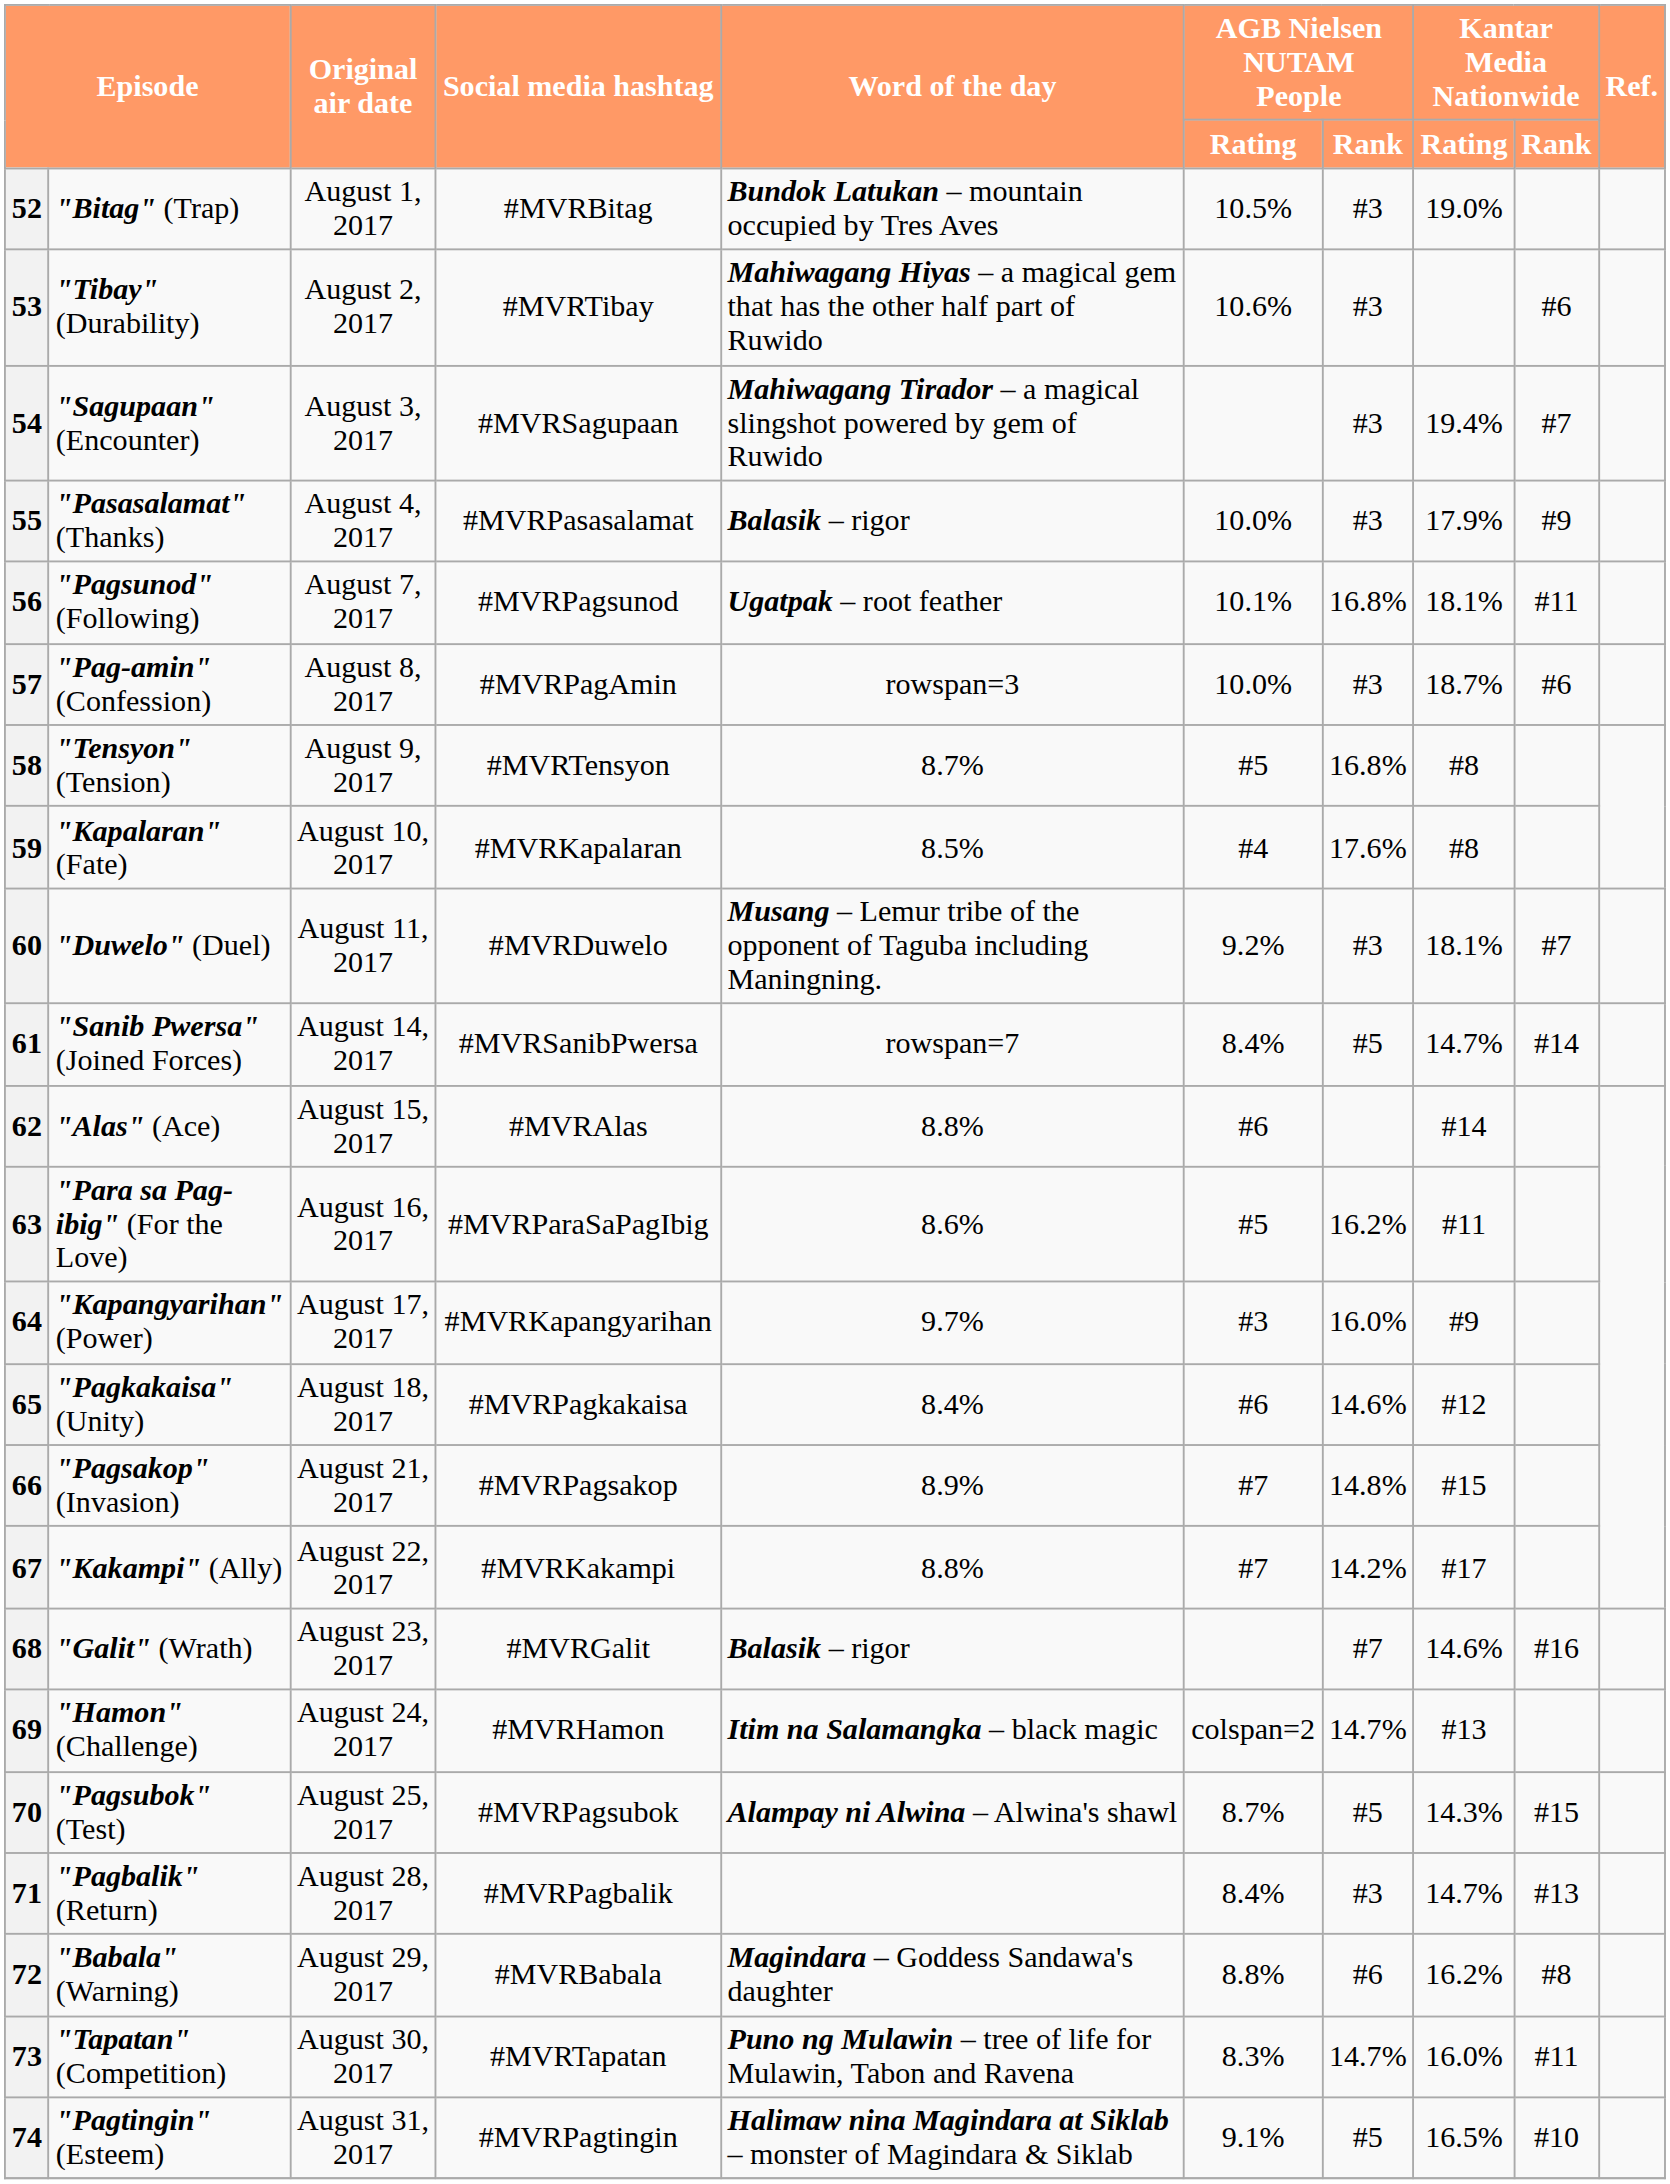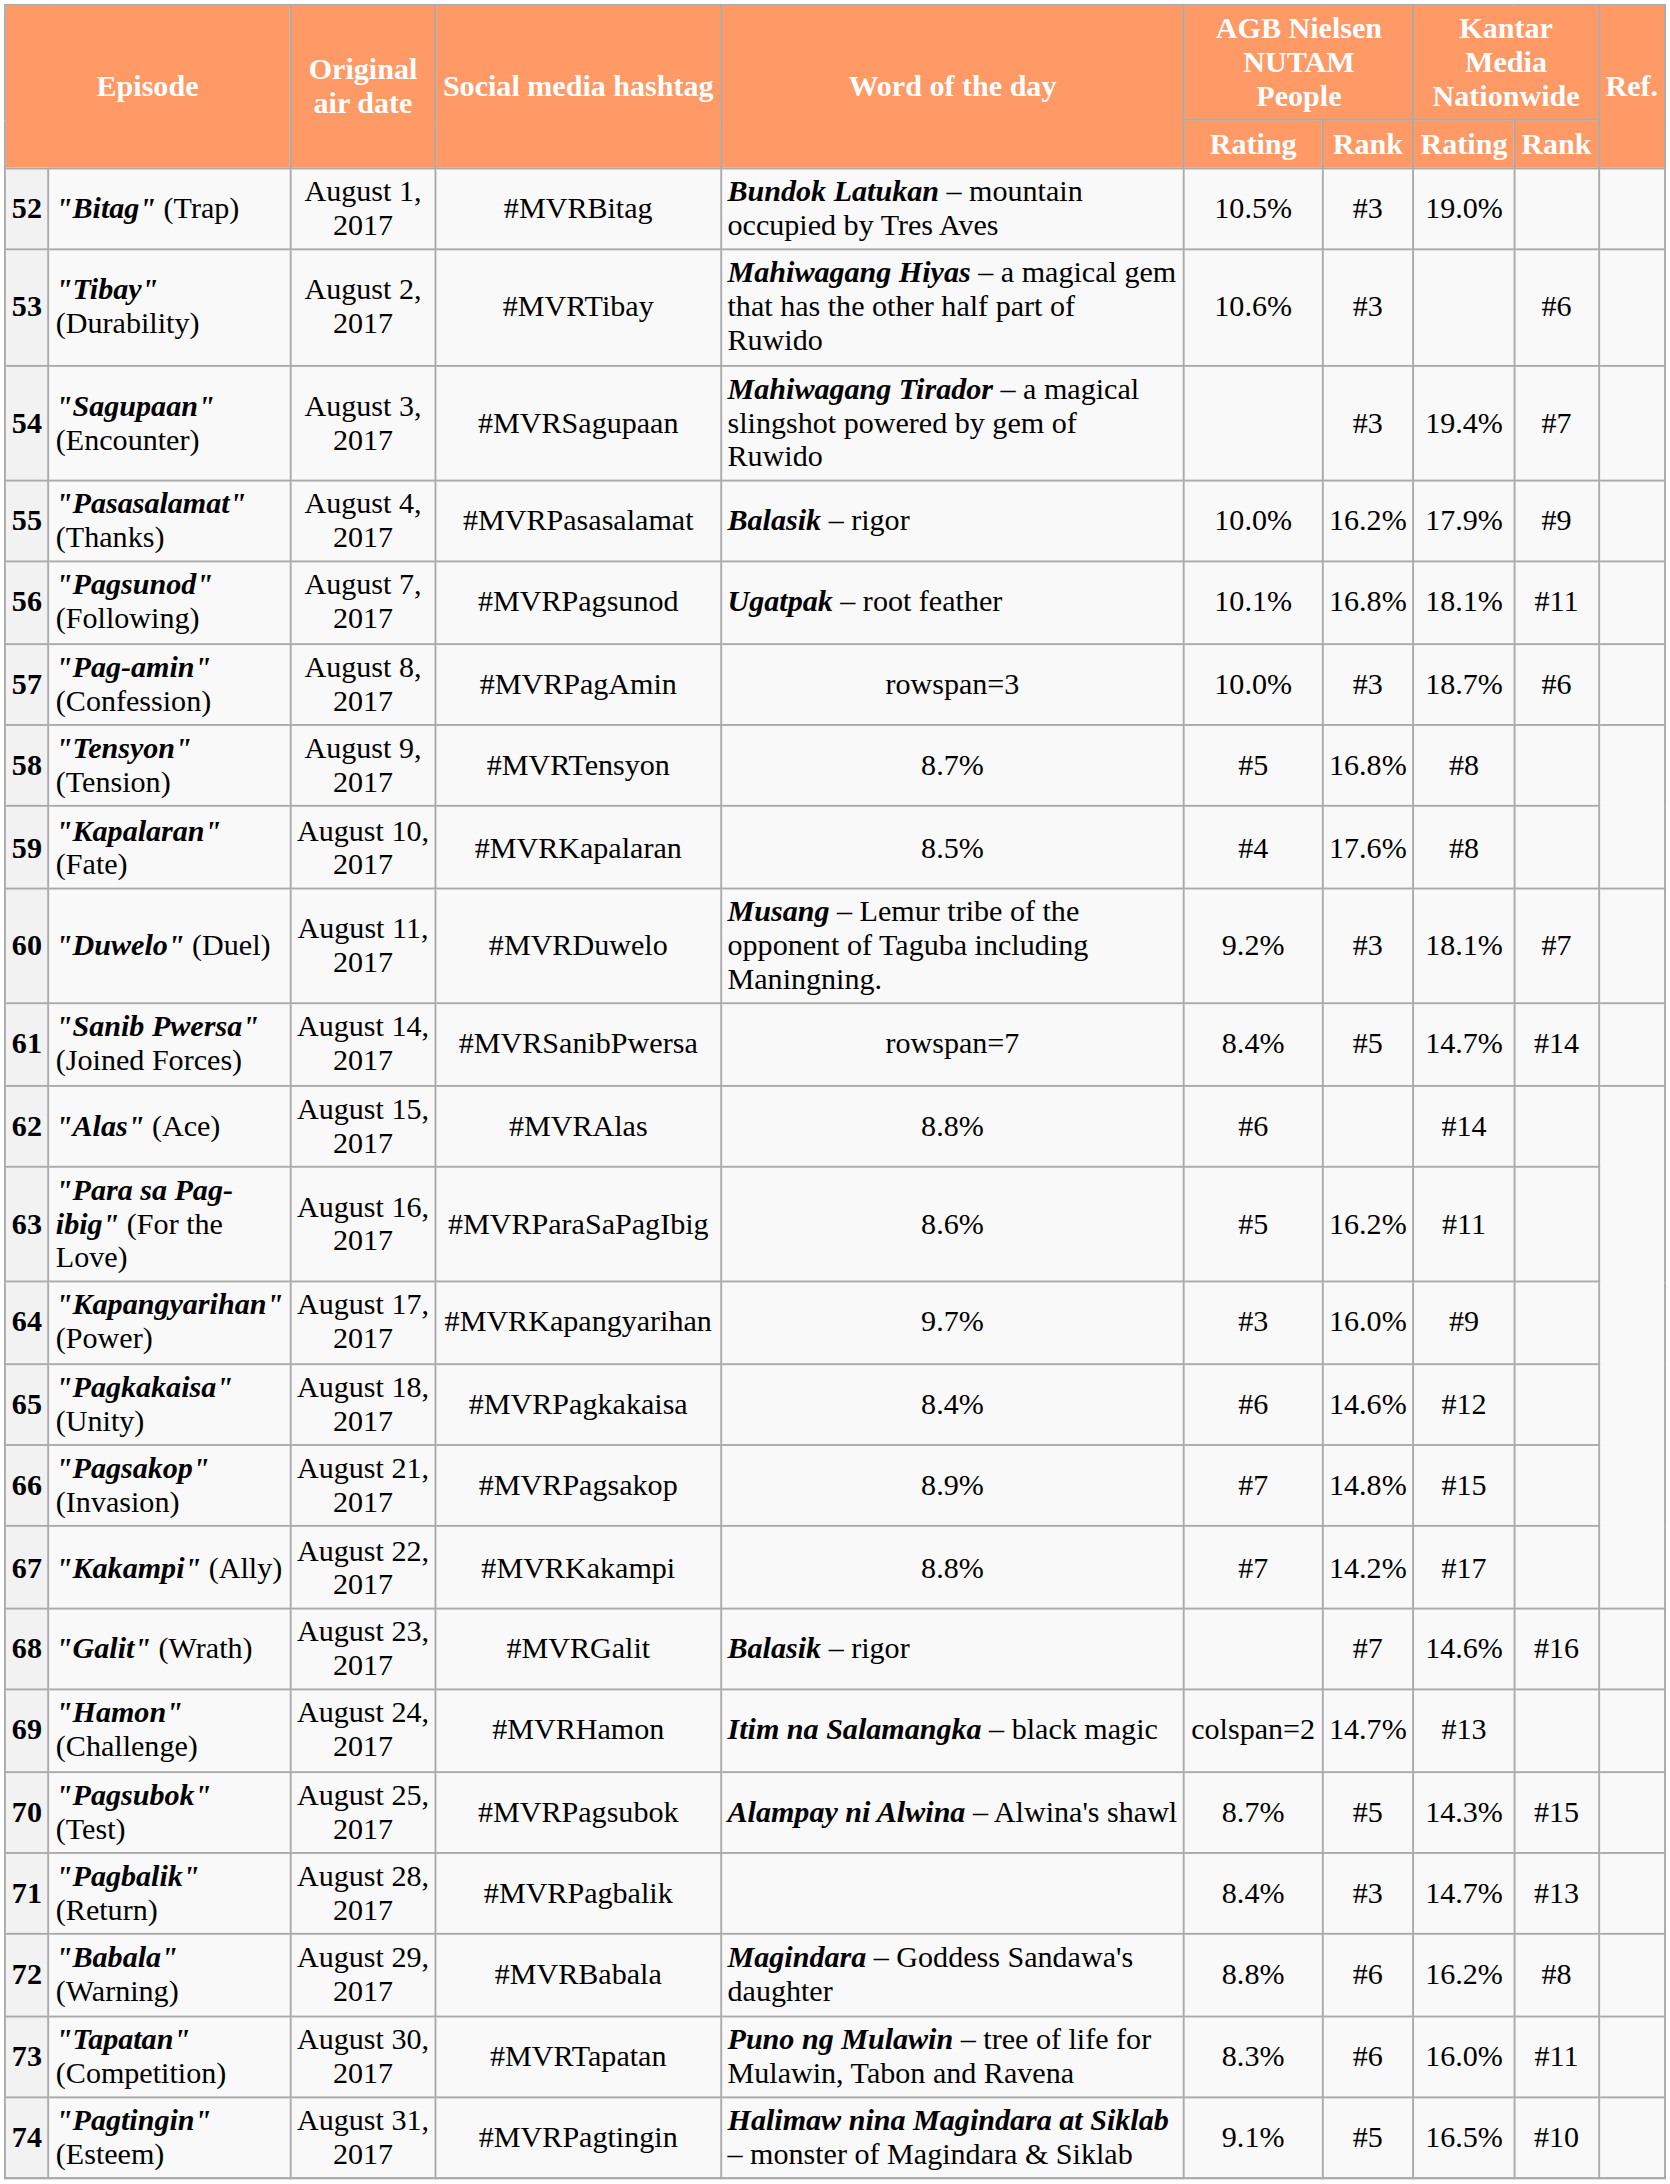(1368, 520) #3 -> (1368, 520) 16.2%
(1368, 2056) 14.7% -> (1368, 2056) #6
